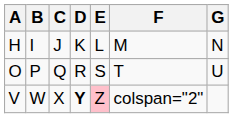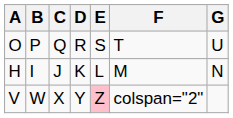rows swapped: (15, 44) <-> (15, 71)
(80, 98) bold -> (80, 98) normal
